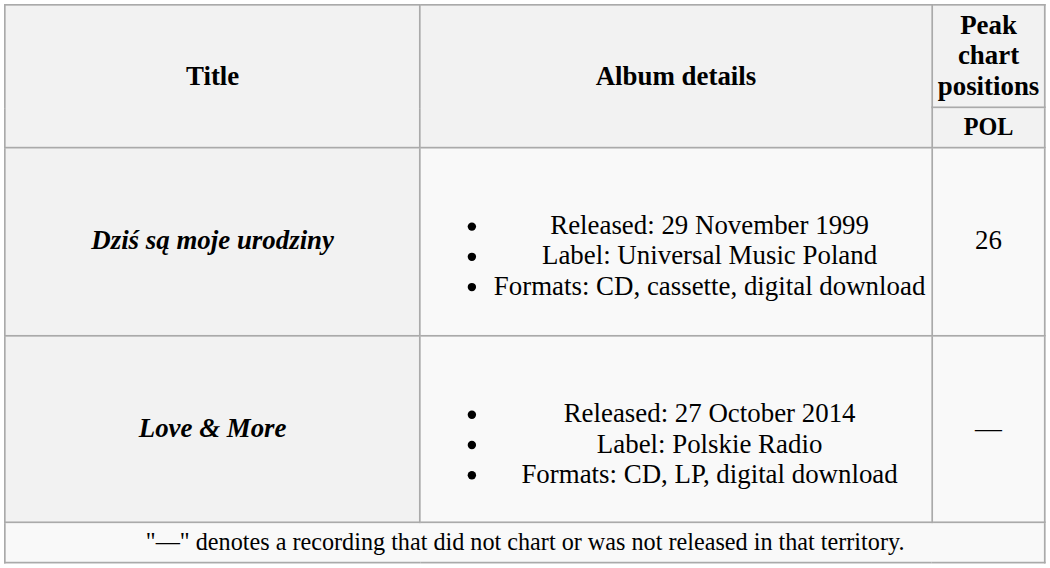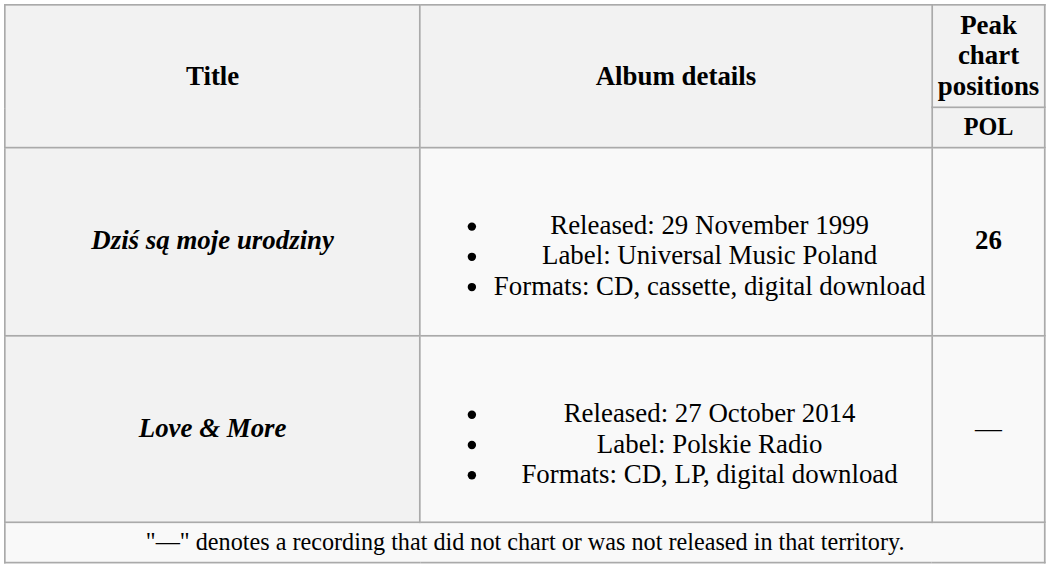(989, 241) normal -> (989, 241) bold
